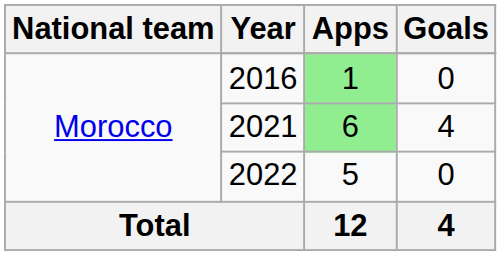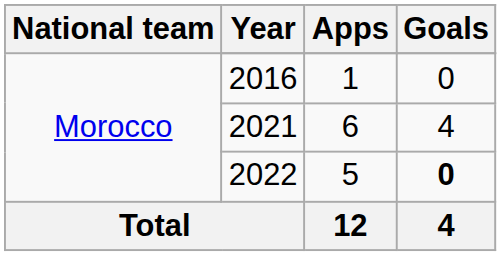(350, 77) lightgreen background -> (350, 77) no background
(350, 126) lightgreen background -> (350, 126) no background
(446, 175) normal -> (446, 175) bold
